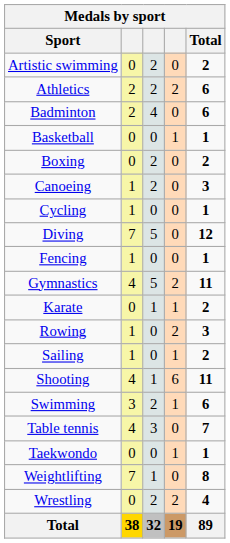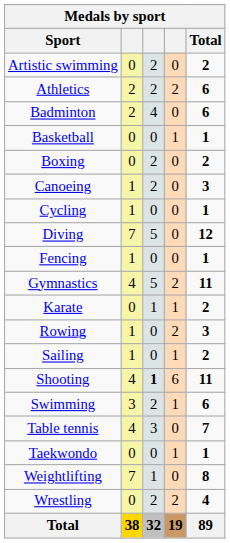(154, 379) normal -> (154, 379) bold
